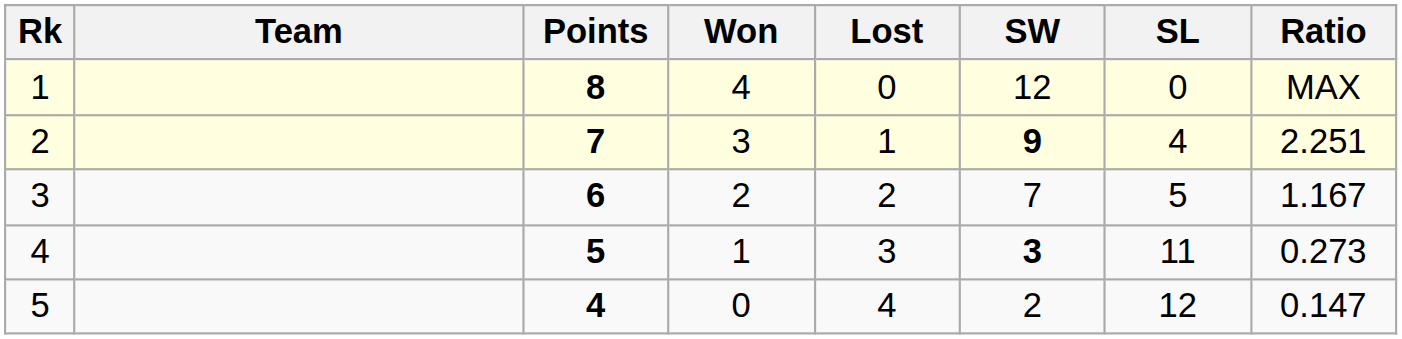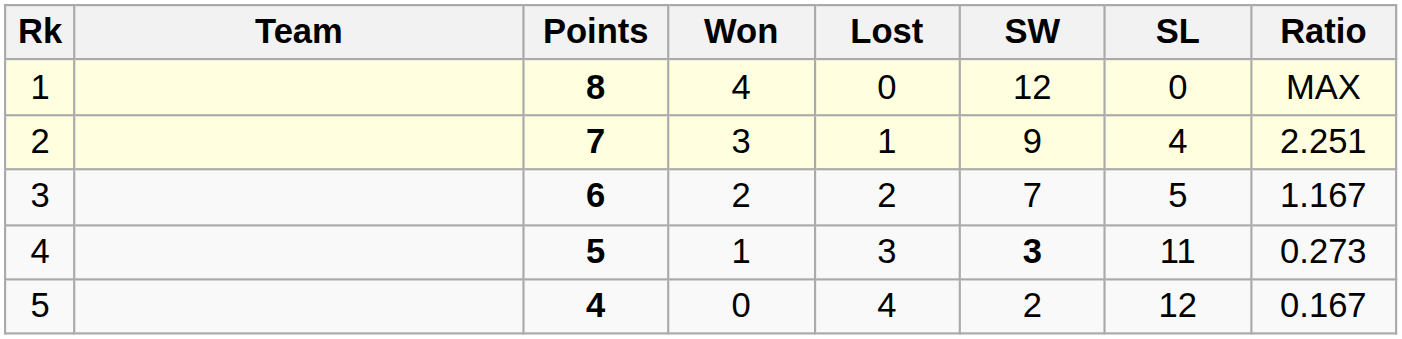(1032, 141) bold -> (1032, 141) normal
(1323, 305) 0.147 -> (1323, 305) 0.167
